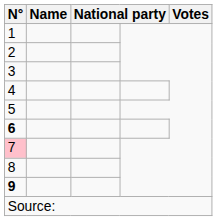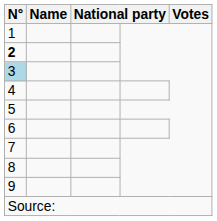(12, 52) normal -> (12, 52) bold
(12, 71) no background -> (12, 71) lightblue background
(12, 129) bold -> (12, 129) normal
(12, 148) pink background -> (12, 148) no background
(12, 186) bold -> (12, 186) normal
